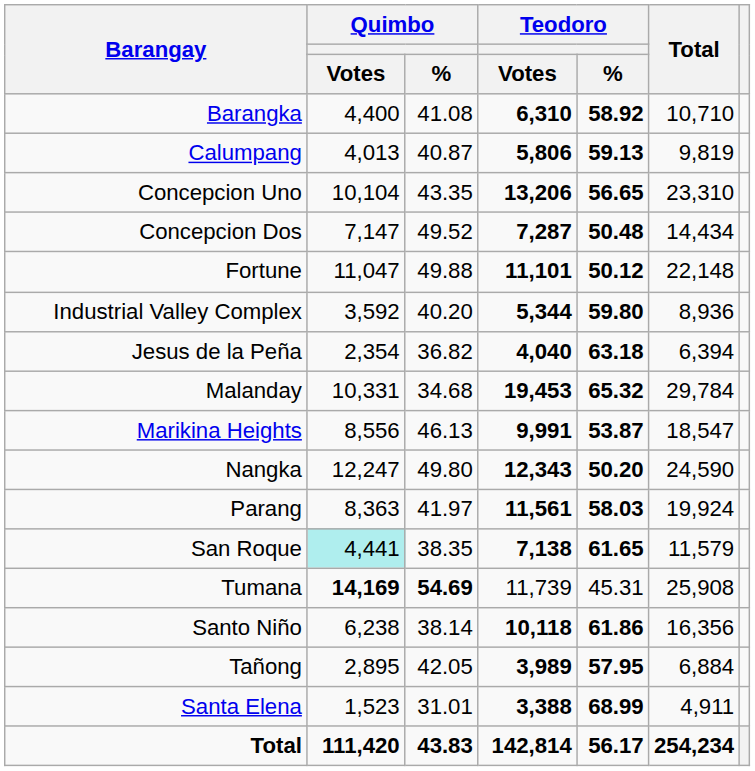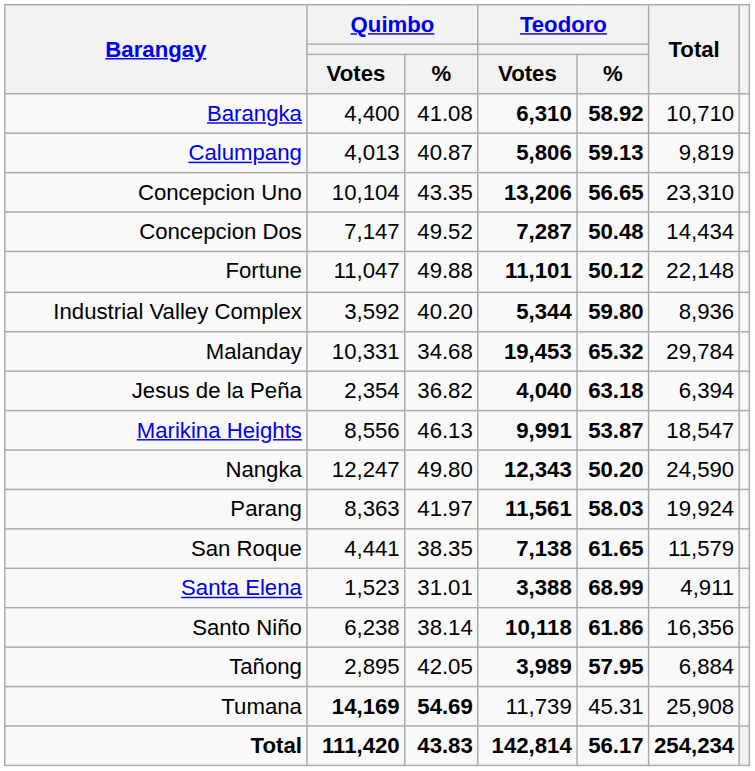rows swapped: (217, 350) <-> (254, 390)
(372, 548) paleturquoise background -> (372, 548) no background
rows swapped: (241, 706) <-> (262, 587)
